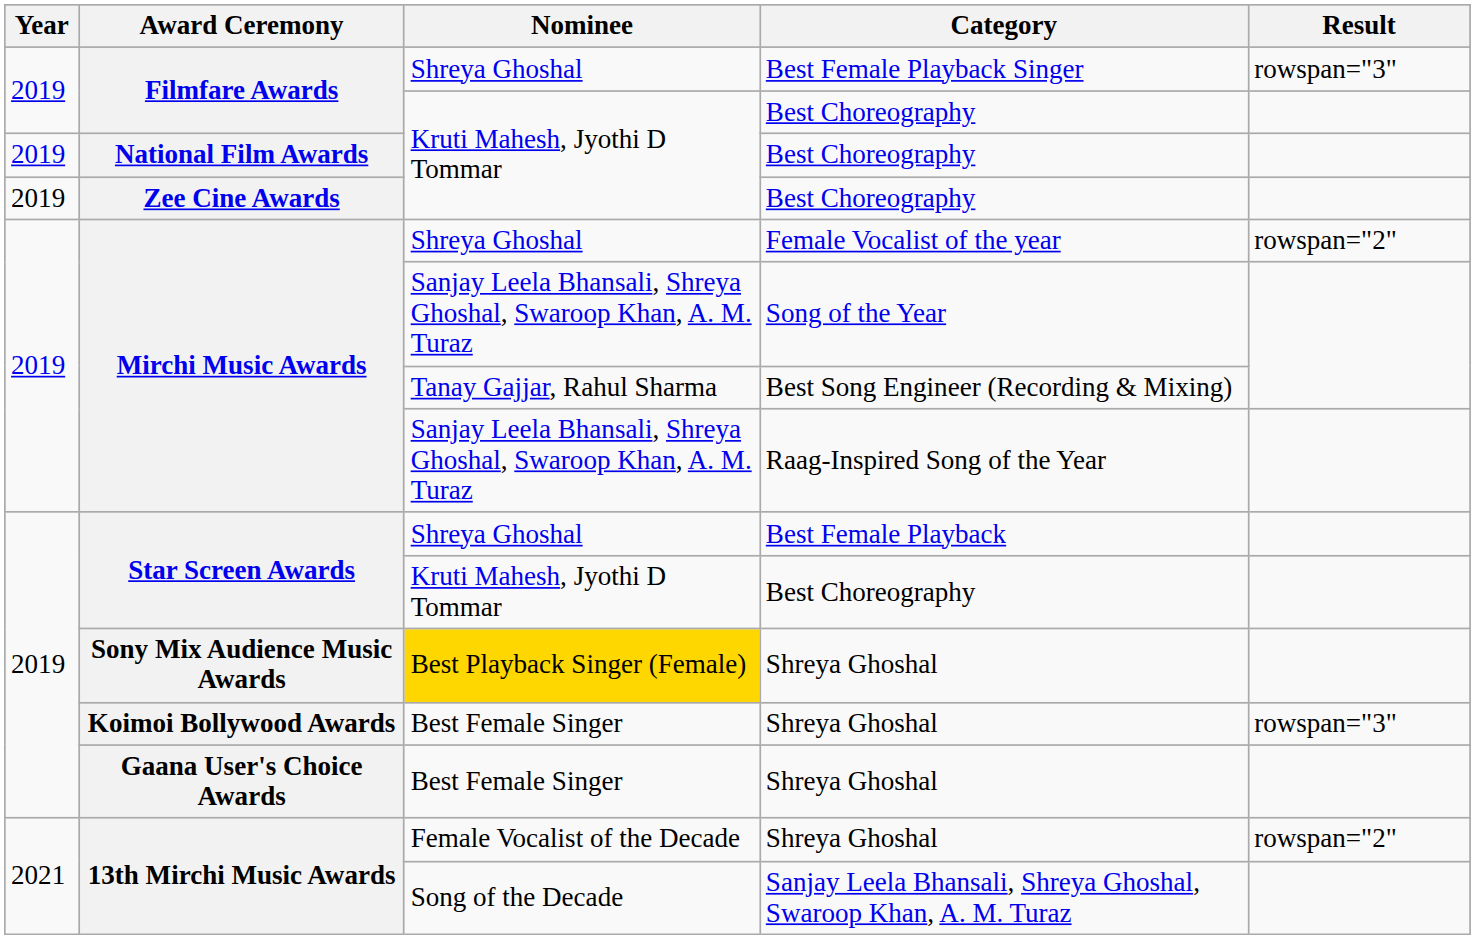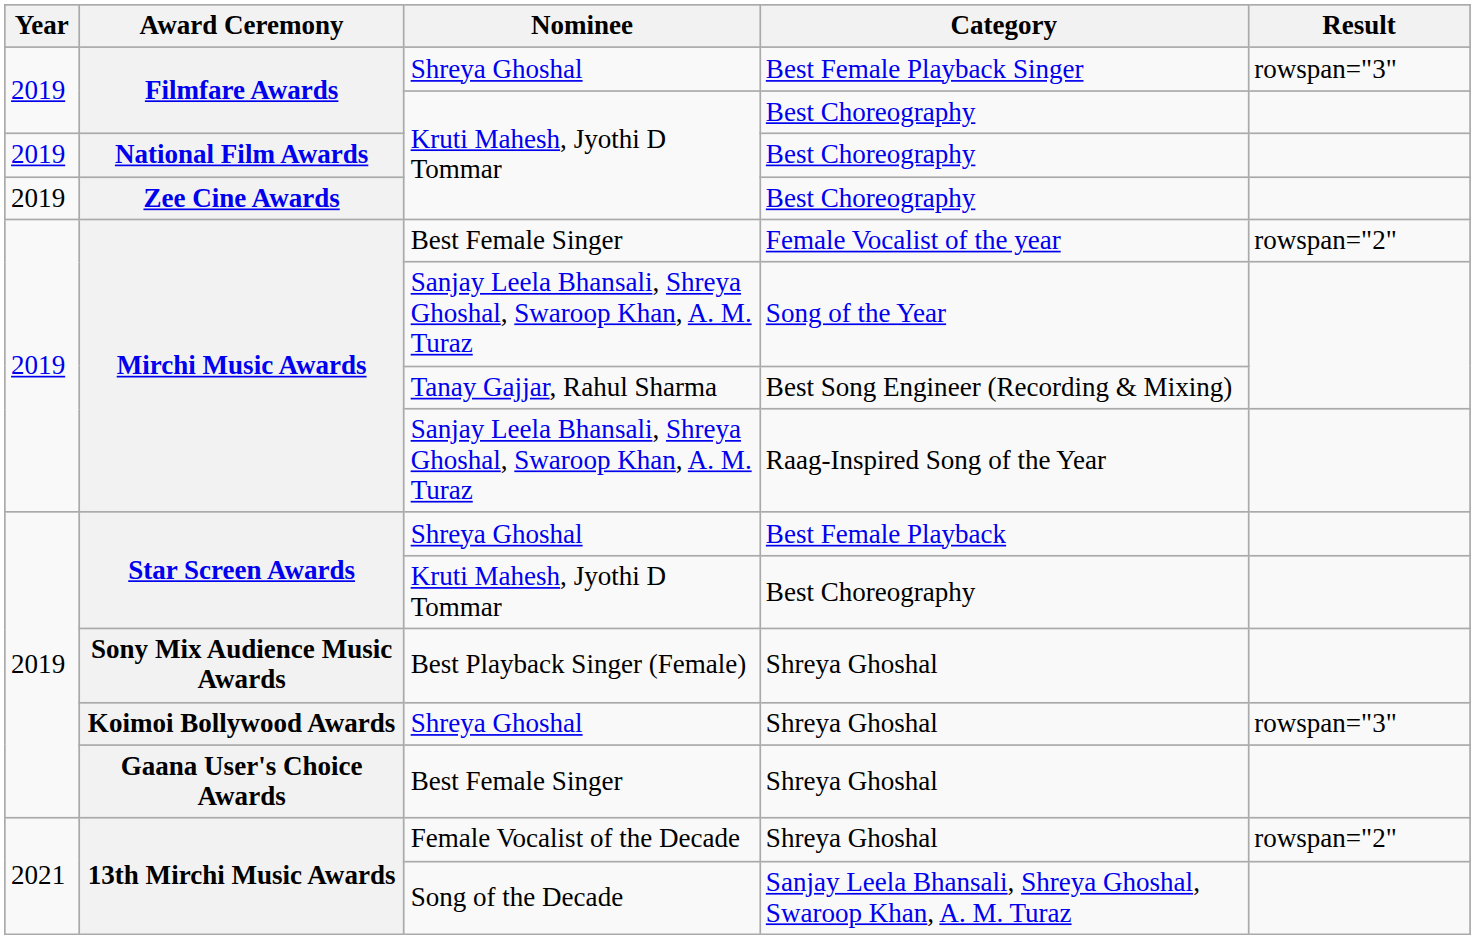(497, 240) Shreya Ghoshal -> (517, 240) Best Female Singer
(578, 664) gold background -> (578, 664) no background
(517, 723) Best Female Singer -> (497, 723) Shreya Ghoshal
